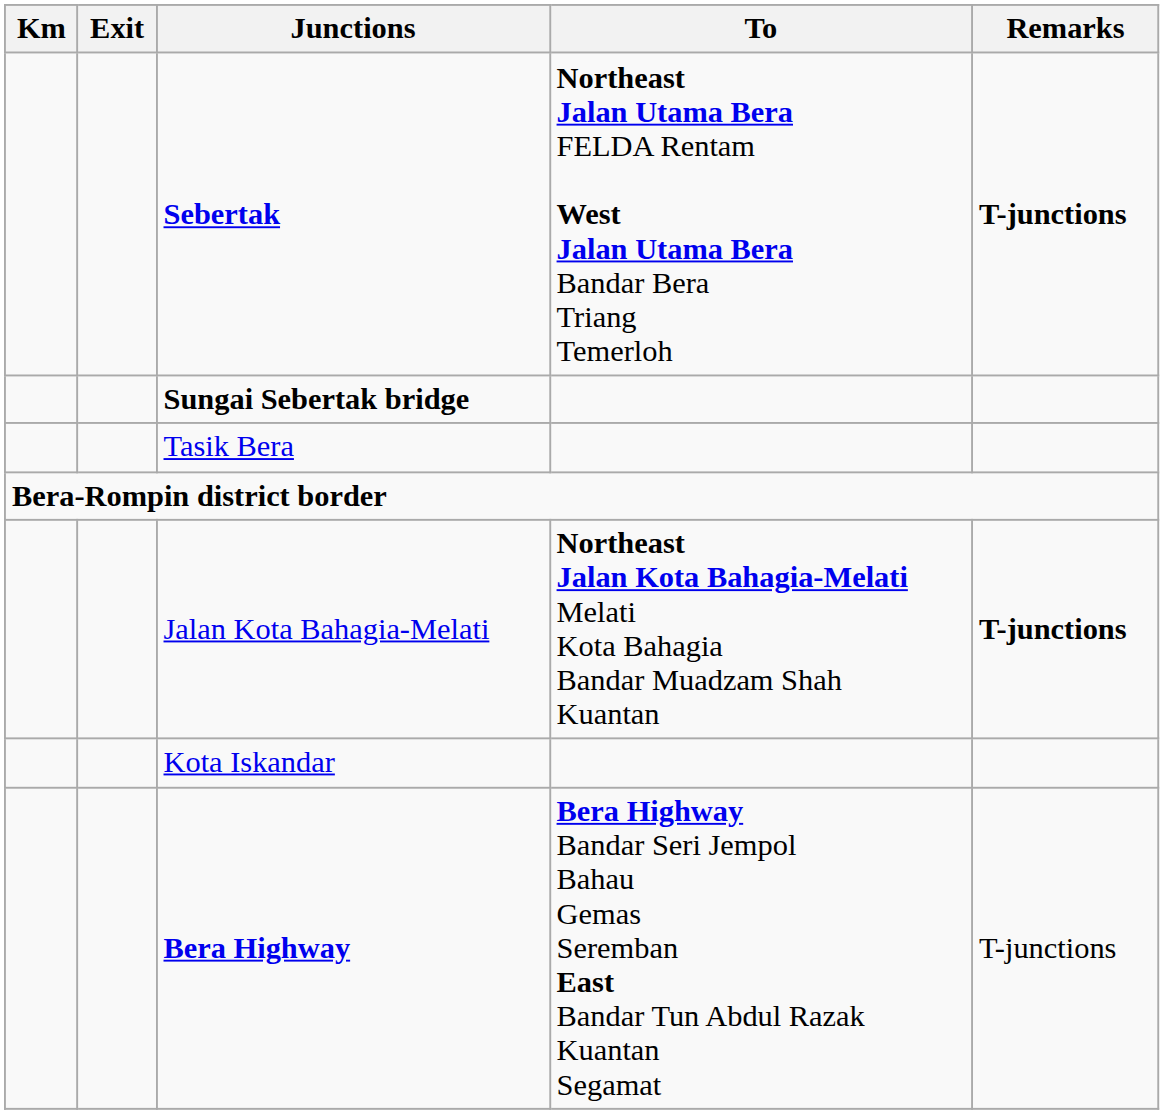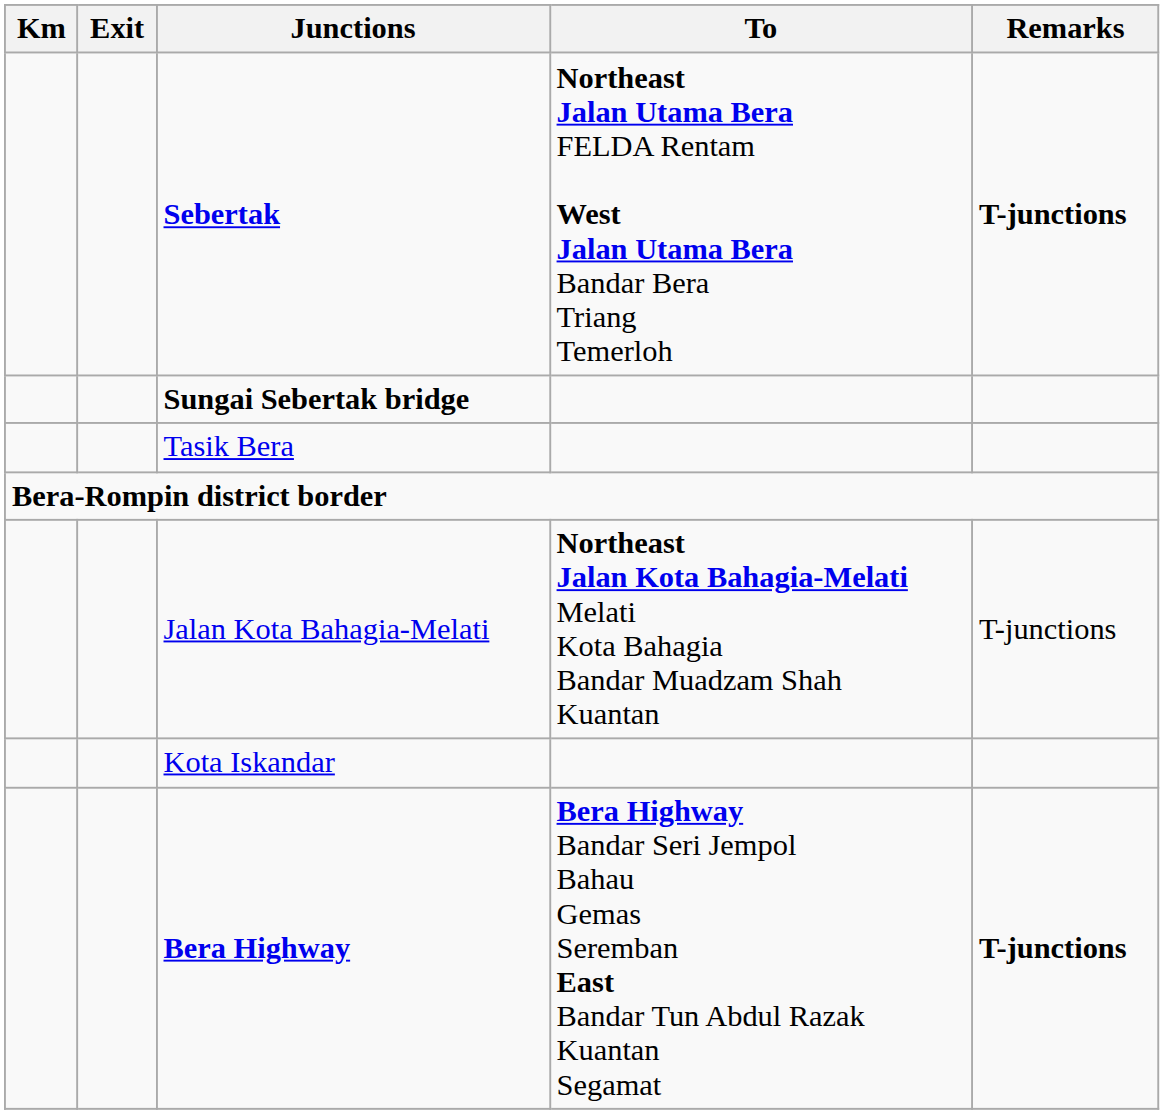(1053, 628) bold -> (1048, 628) normal
(1048, 947) normal -> (1053, 947) bold
